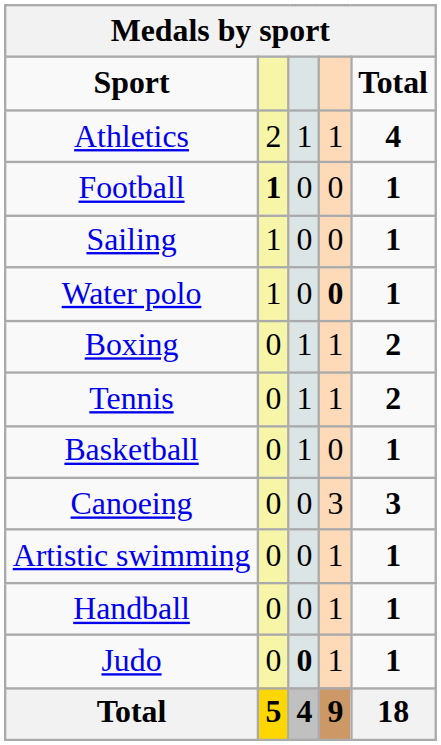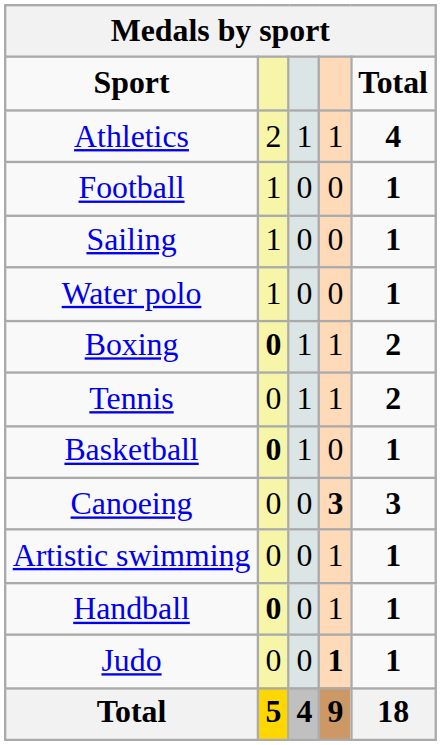(273, 187) bold -> (273, 187) normal
(335, 292) bold -> (335, 292) normal
(273, 345) normal -> (273, 345) bold
(273, 450) normal -> (273, 450) bold
(335, 502) normal -> (335, 502) bold
(273, 607) normal -> (273, 607) bold
(304, 660) bold -> (304, 660) normal
(335, 660) normal -> (335, 660) bold
